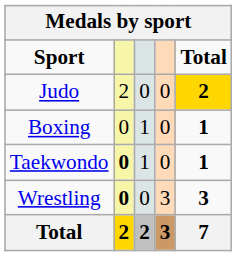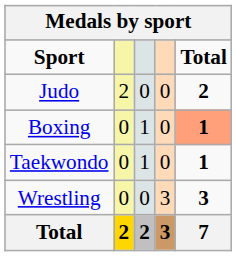(204, 92) gold background -> (204, 92) no background
(204, 127) no background -> (204, 127) lightsalmon background
(124, 162) bold -> (124, 162) normal
(124, 197) bold -> (124, 197) normal
